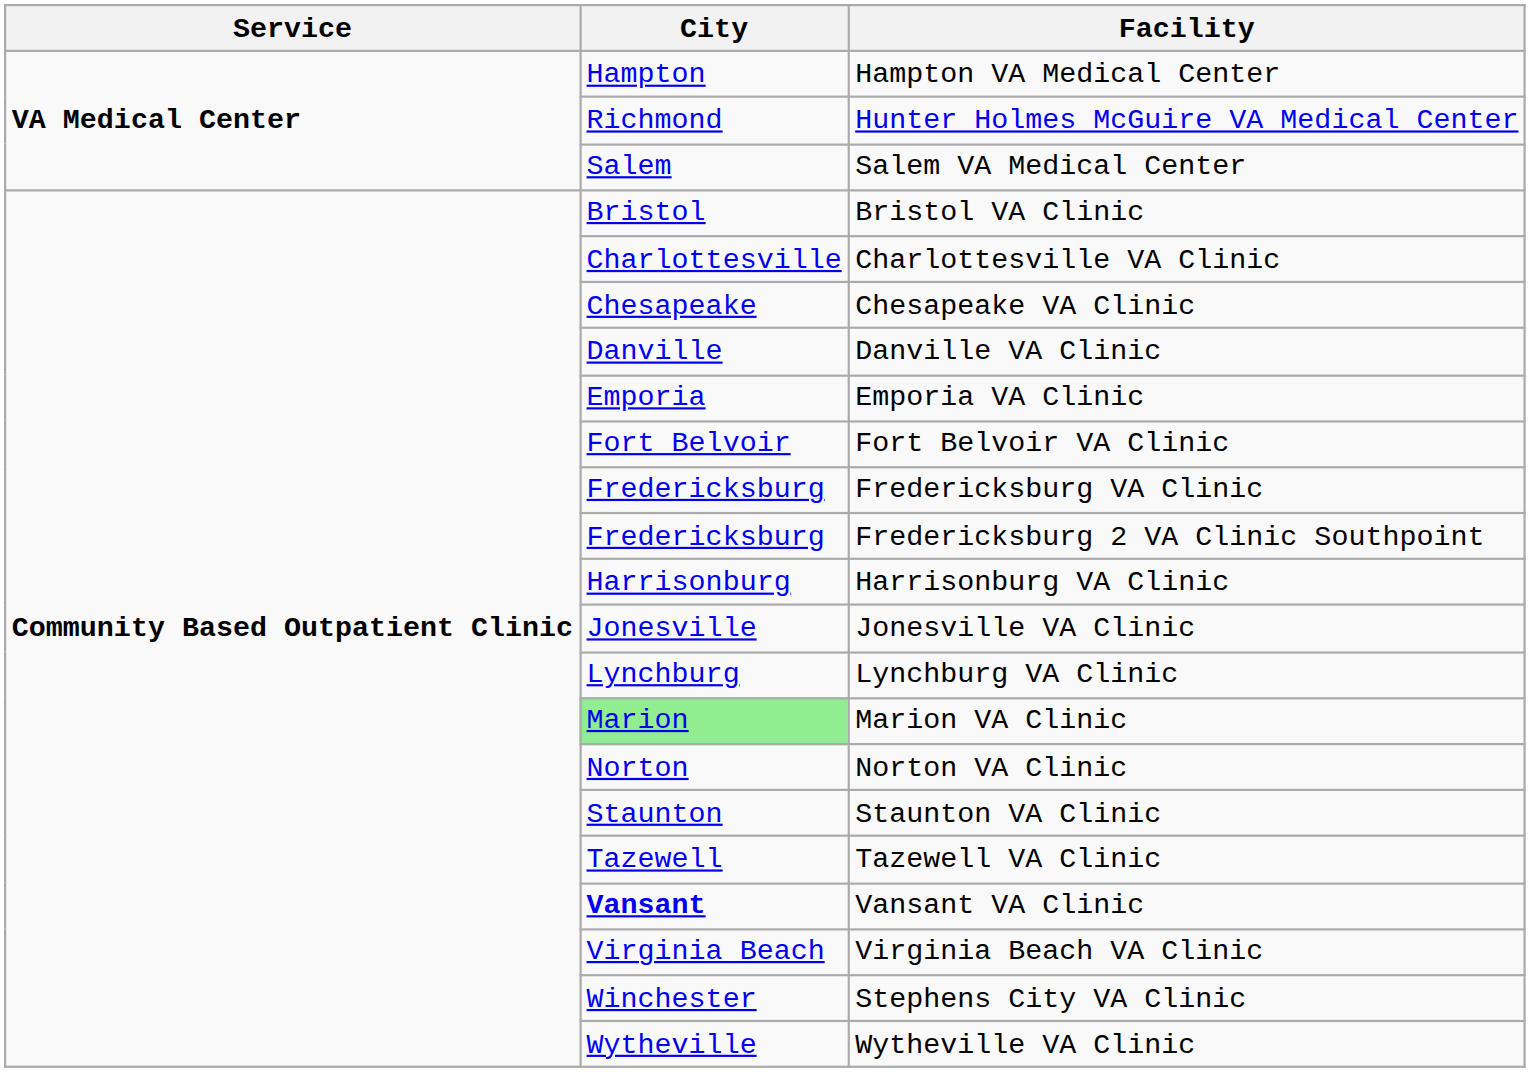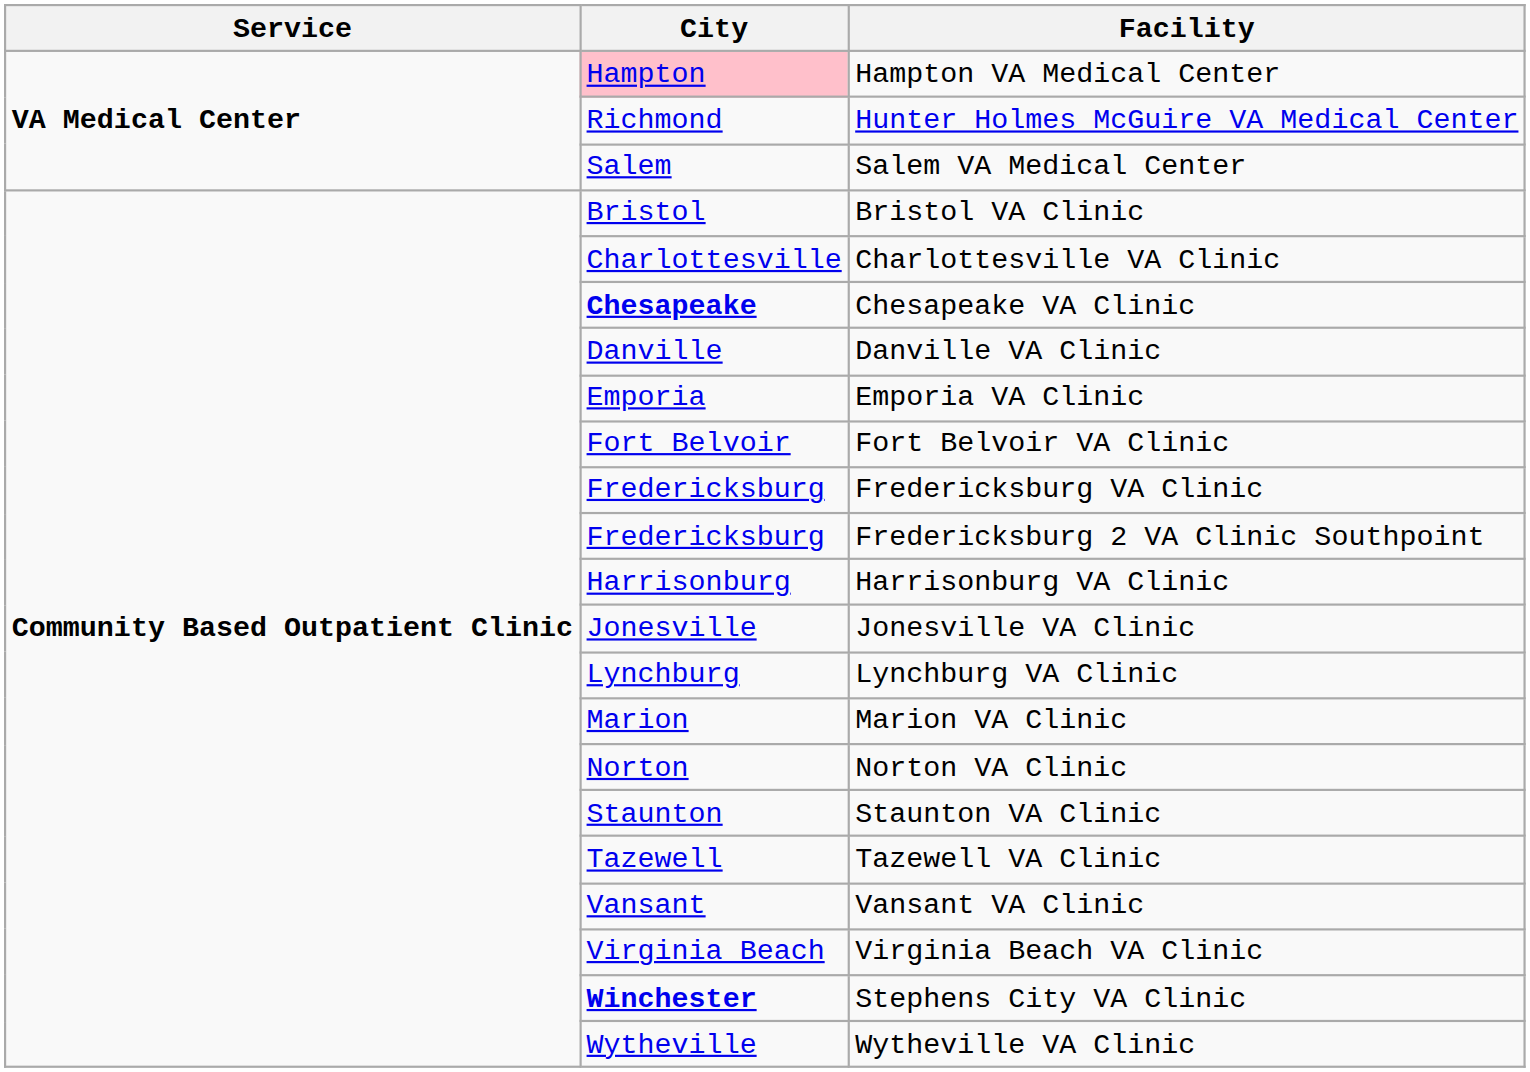(646, 74) no background -> (646, 74) pink background
(672, 305) normal -> (672, 305) bold
(638, 721) lightgreen background -> (638, 721) no background
(646, 906) bold -> (646, 906) normal
(672, 998) normal -> (672, 998) bold
